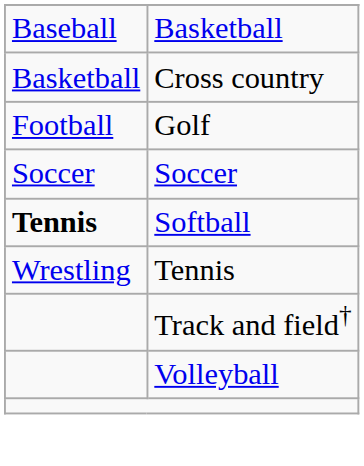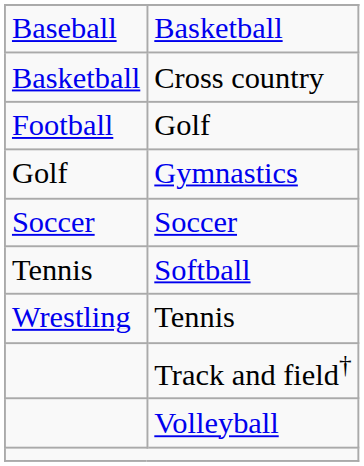+ row: (226, 173)
(54, 221) bold -> (52, 269) normal
